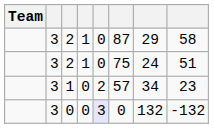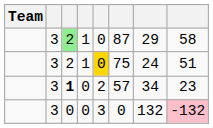(70, 40) no background -> (70, 40) lightgreen background
(101, 64) no background -> (101, 64) gold background
(70, 88) normal -> (70, 88) bold
(101, 111) lavender background -> (101, 111) no background
(188, 111) no background -> (188, 111) pink background
